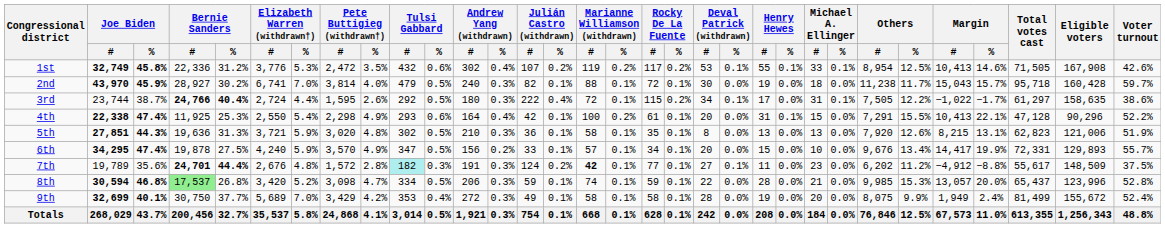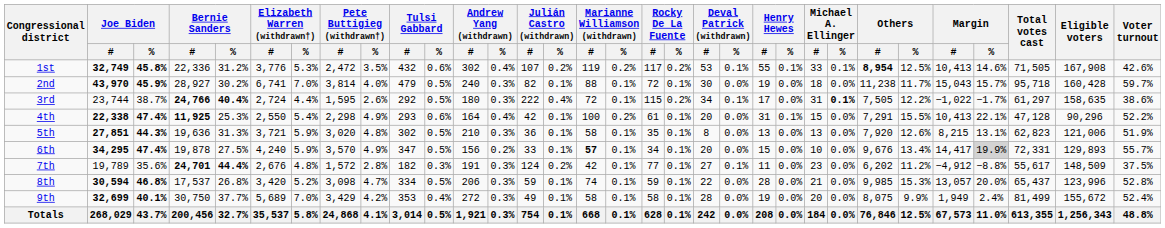(878, 68) normal -> (878, 68) bold
(843, 101) normal -> (843, 101) bold
(192, 117) normal -> (192, 117) bold
(591, 150) normal -> (591, 150) bold
(991, 150) no background -> (991, 150) lightgrey background
(407, 166) paleturquoise background -> (407, 166) no background
(591, 166) bold -> (591, 166) normal
(192, 182) lightgreen background -> (192, 182) no background
